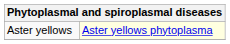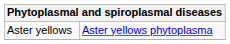(147, 30) lightyellow background -> (147, 30) no background
